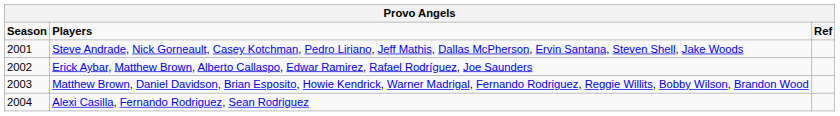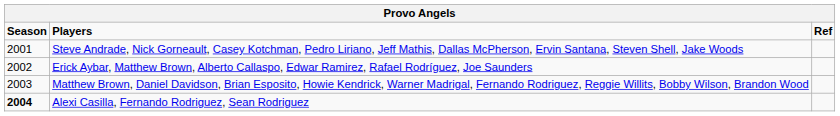(19, 102) normal -> (19, 102) bold
